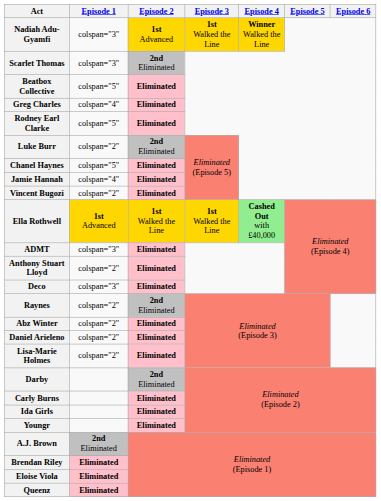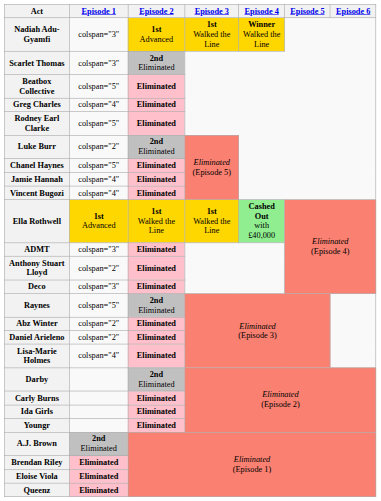(99, 192) colspan="2" -> (99, 192) colspan="4"
(99, 305) colspan="2" -> (99, 305) colspan="5"
(99, 355) colspan="2" -> (99, 355) colspan="4"
